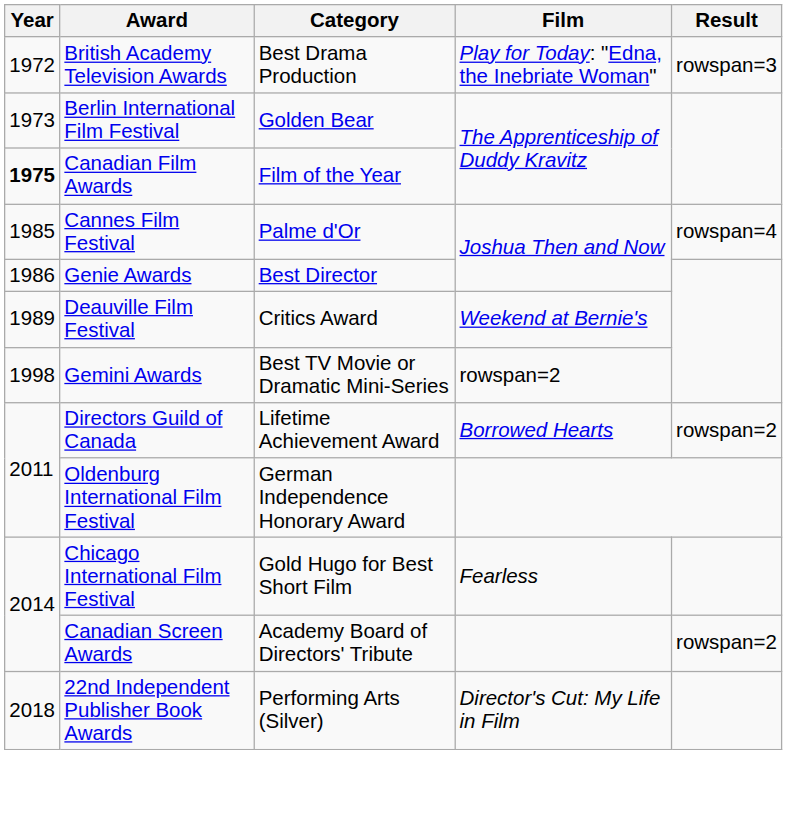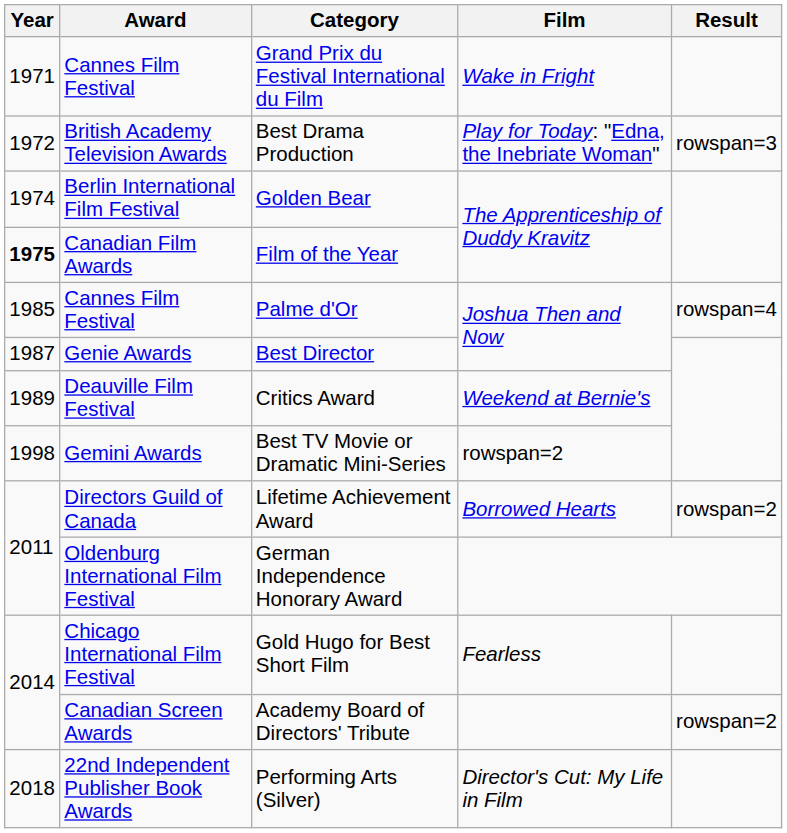+ row: (350, 76)
(32, 120) 1973 -> (32, 198) 1974
(32, 275) 1986 -> (32, 353) 1987
